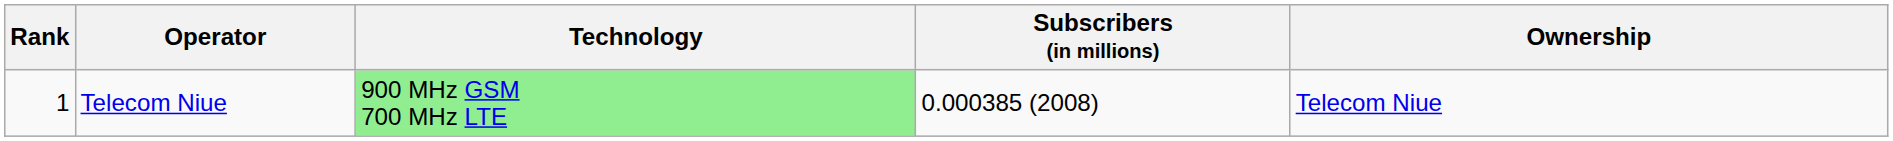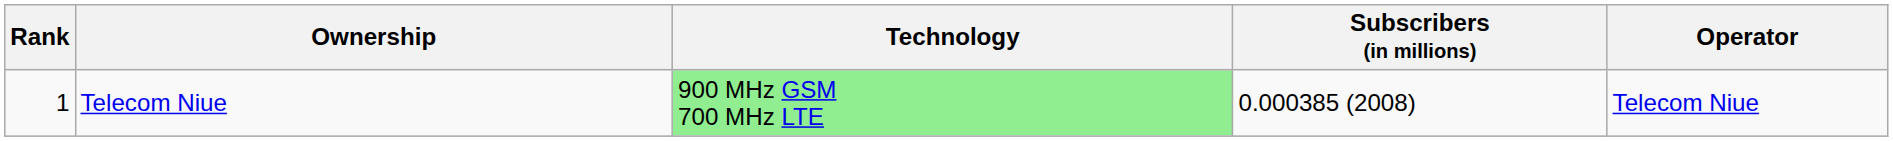columns swapped: (215, 37) <-> (1589, 37)
